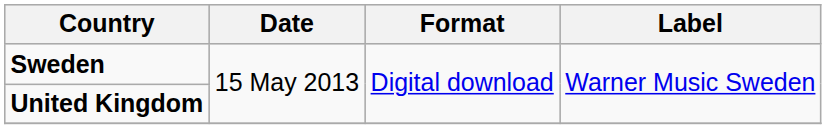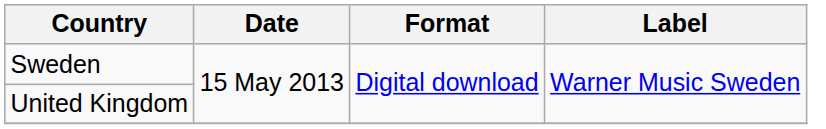(58, 63) bold -> (56, 63) normal
(107, 103) bold -> (99, 103) normal
